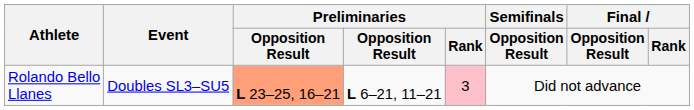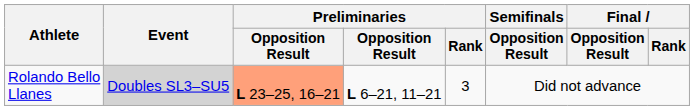(168, 86) no background -> (168, 86) lightgrey background
(465, 86) pink background -> (465, 86) no background
